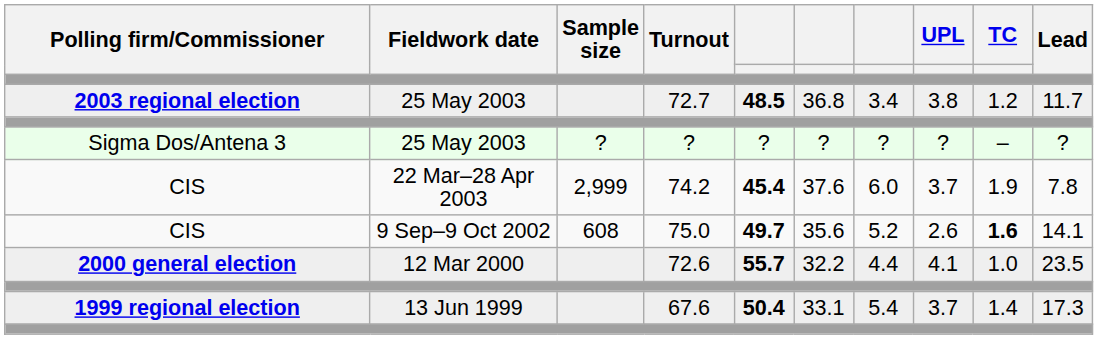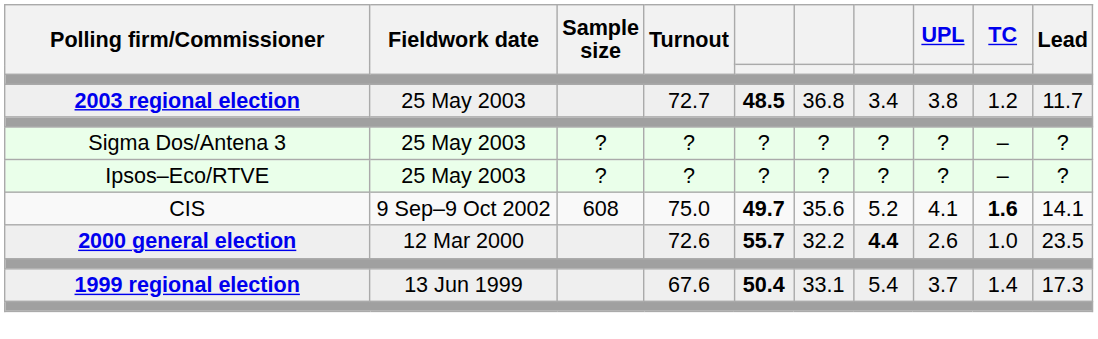+ row: (187, 176)
- row: (187, 187)
(943, 231) 2.6 -> (943, 209) 4.1
(883, 264) normal -> (883, 241) bold
(943, 264) 4.1 -> (943, 241) 2.6
